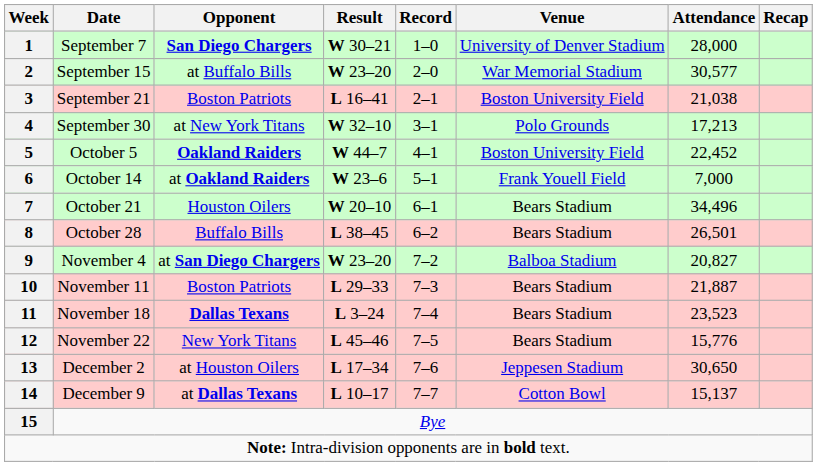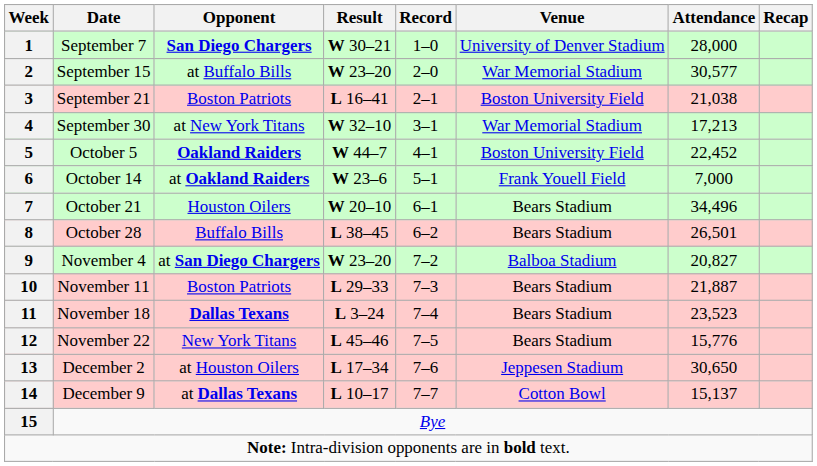(562, 125) Polo Grounds -> (562, 125) War Memorial Stadium
